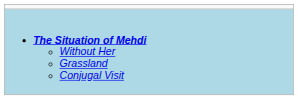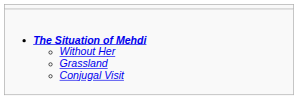(149, 58) lightblue background -> (149, 58) no background
